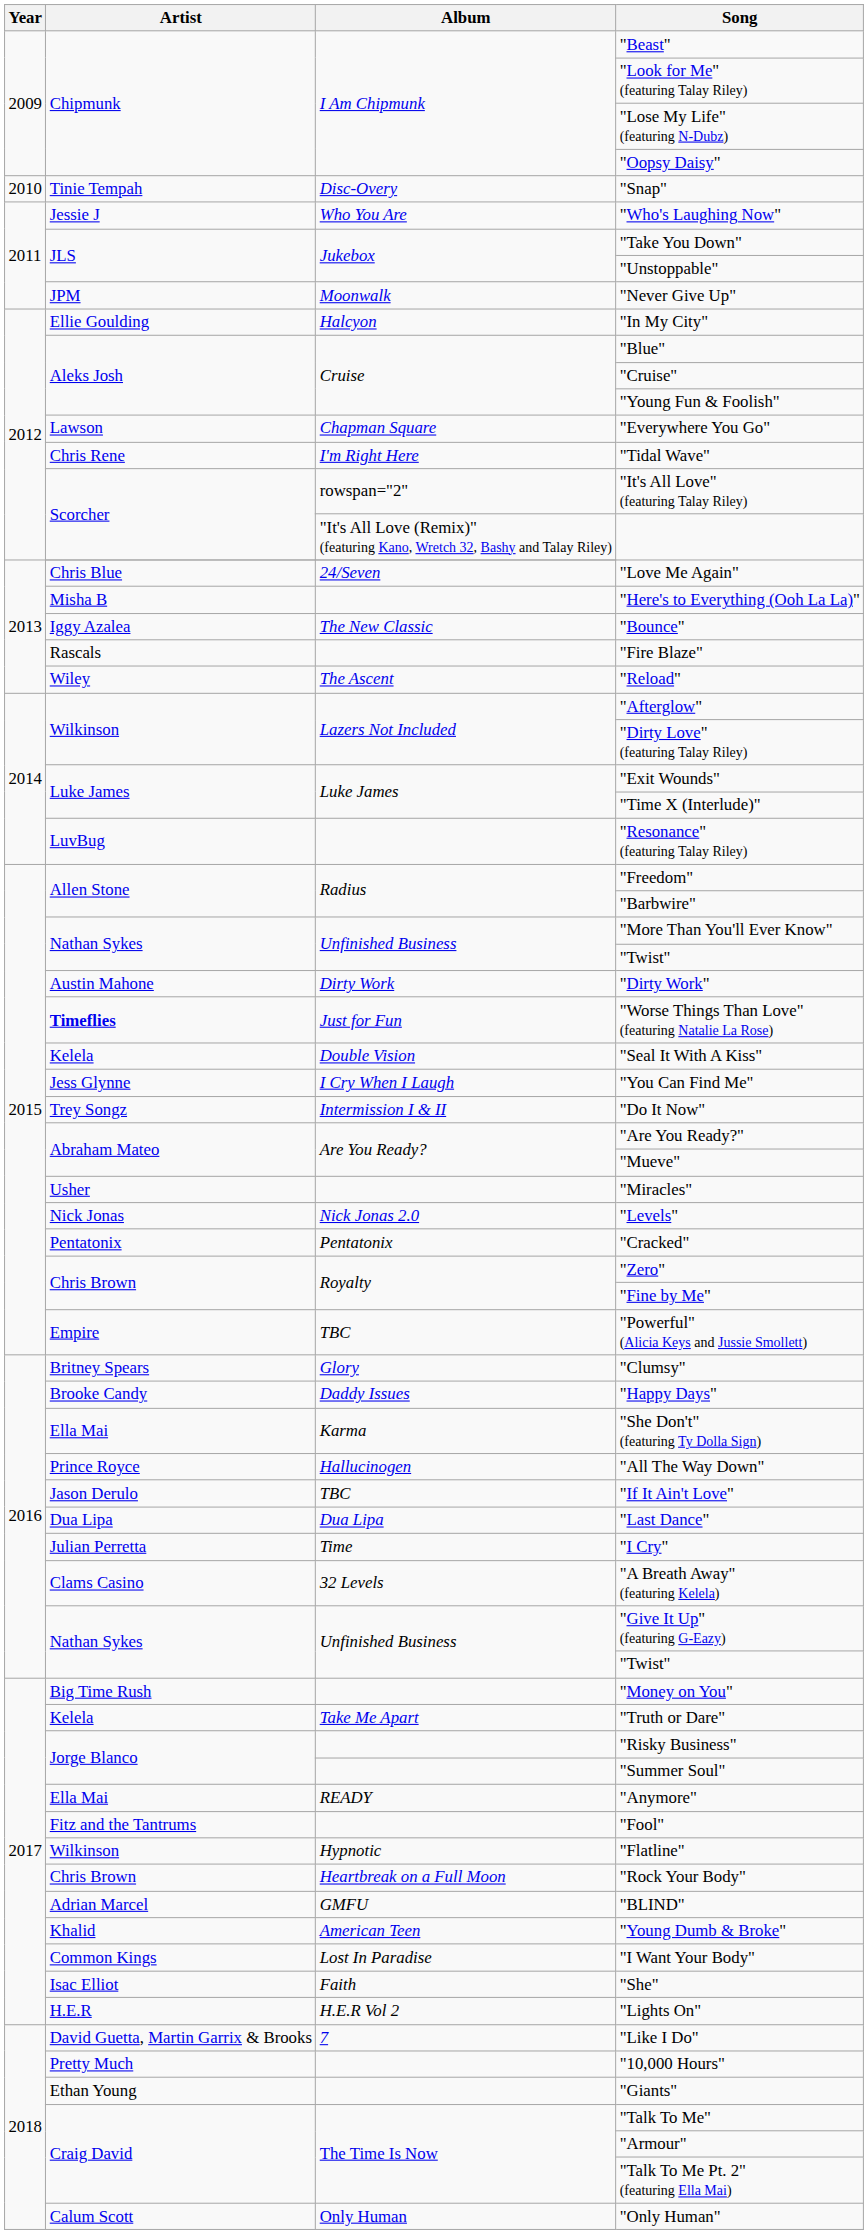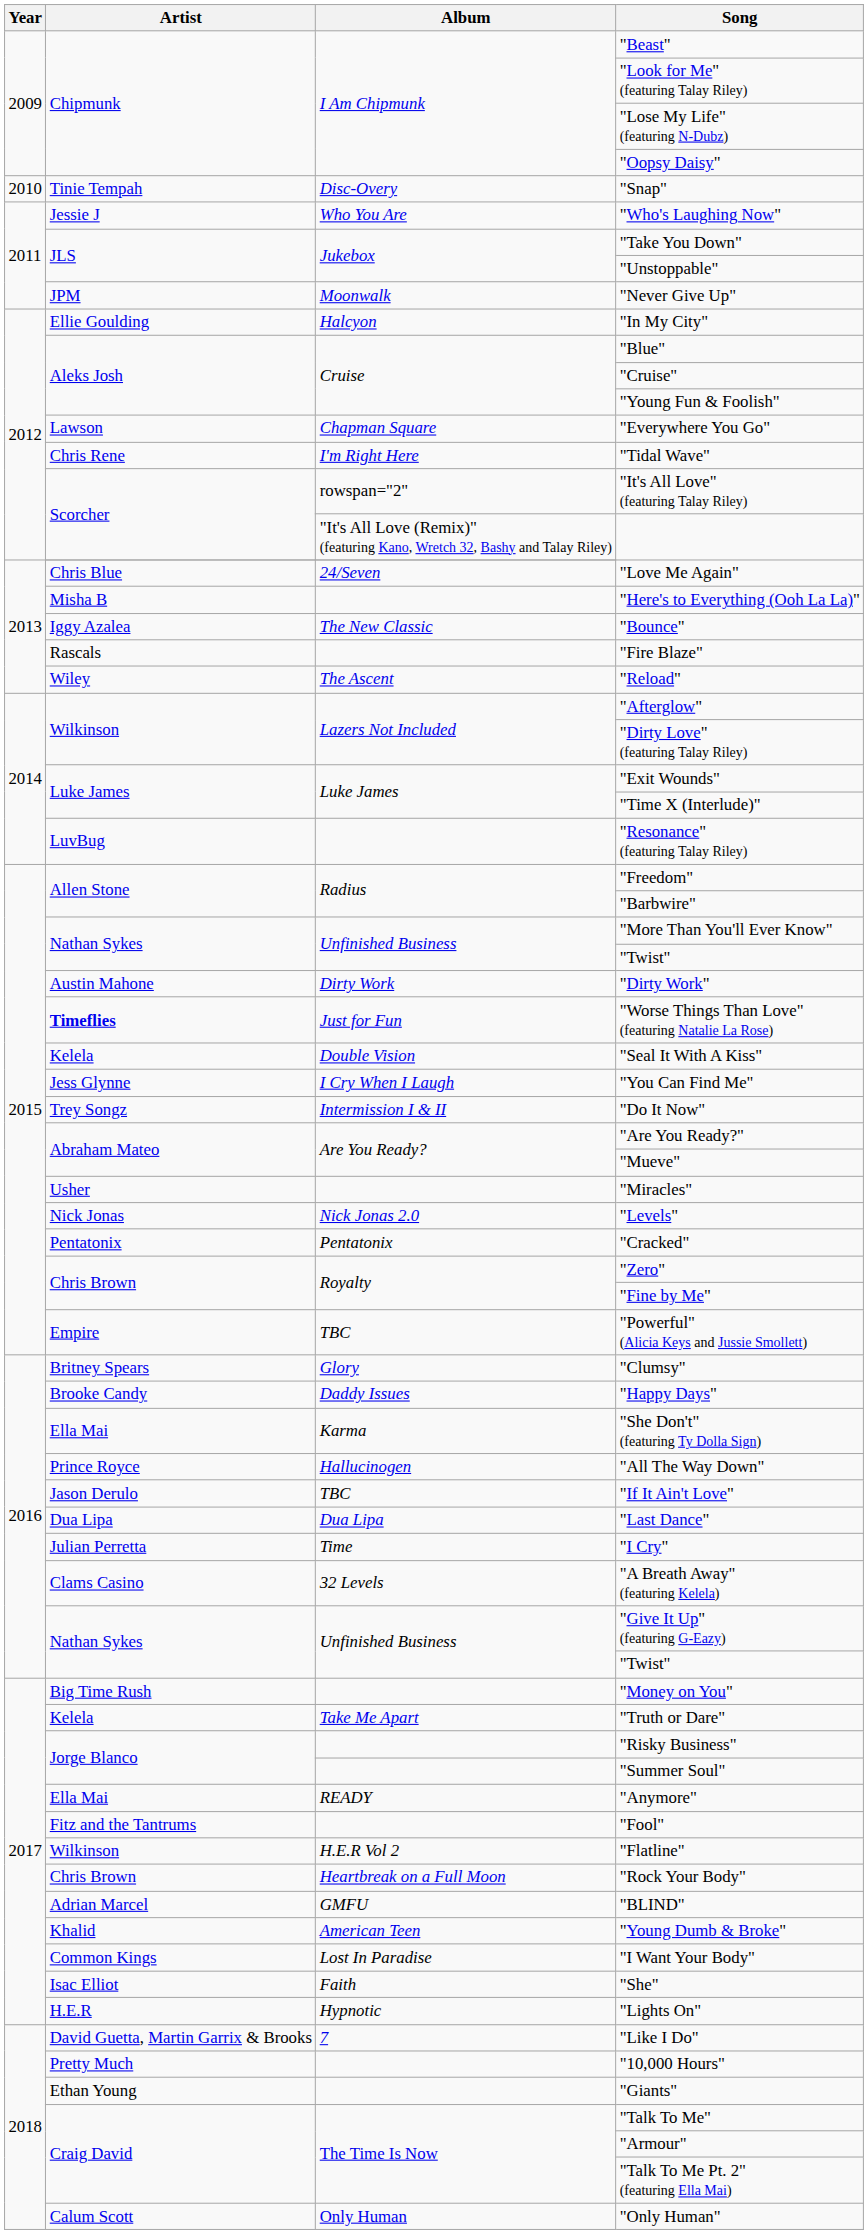(350, 1850) Hypnotic -> (359, 1850) H.E.R Vol 2
(359, 2010) H.E.R Vol 2 -> (350, 2010) Hypnotic
